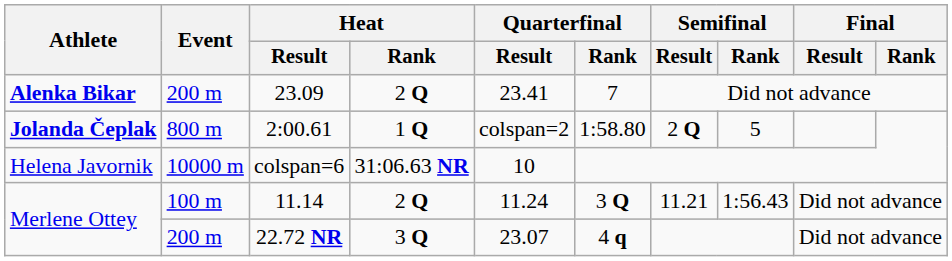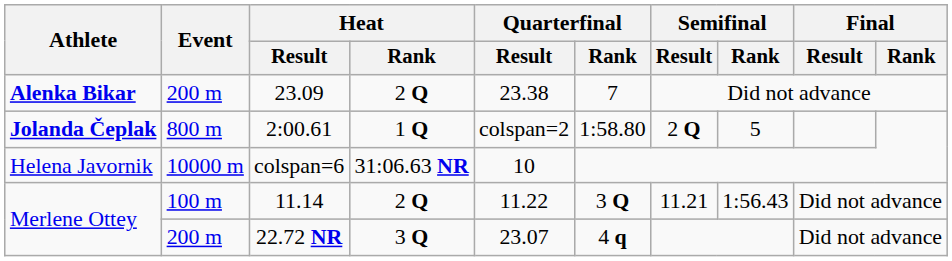(524, 93) 23.41 -> (524, 93) 23.38
(524, 201) 11.24 -> (524, 201) 11.22
